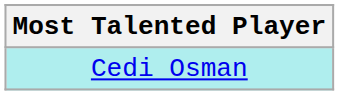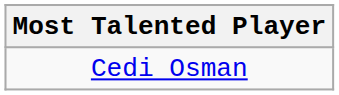(169, 69) paleturquoise background -> (169, 69) no background
